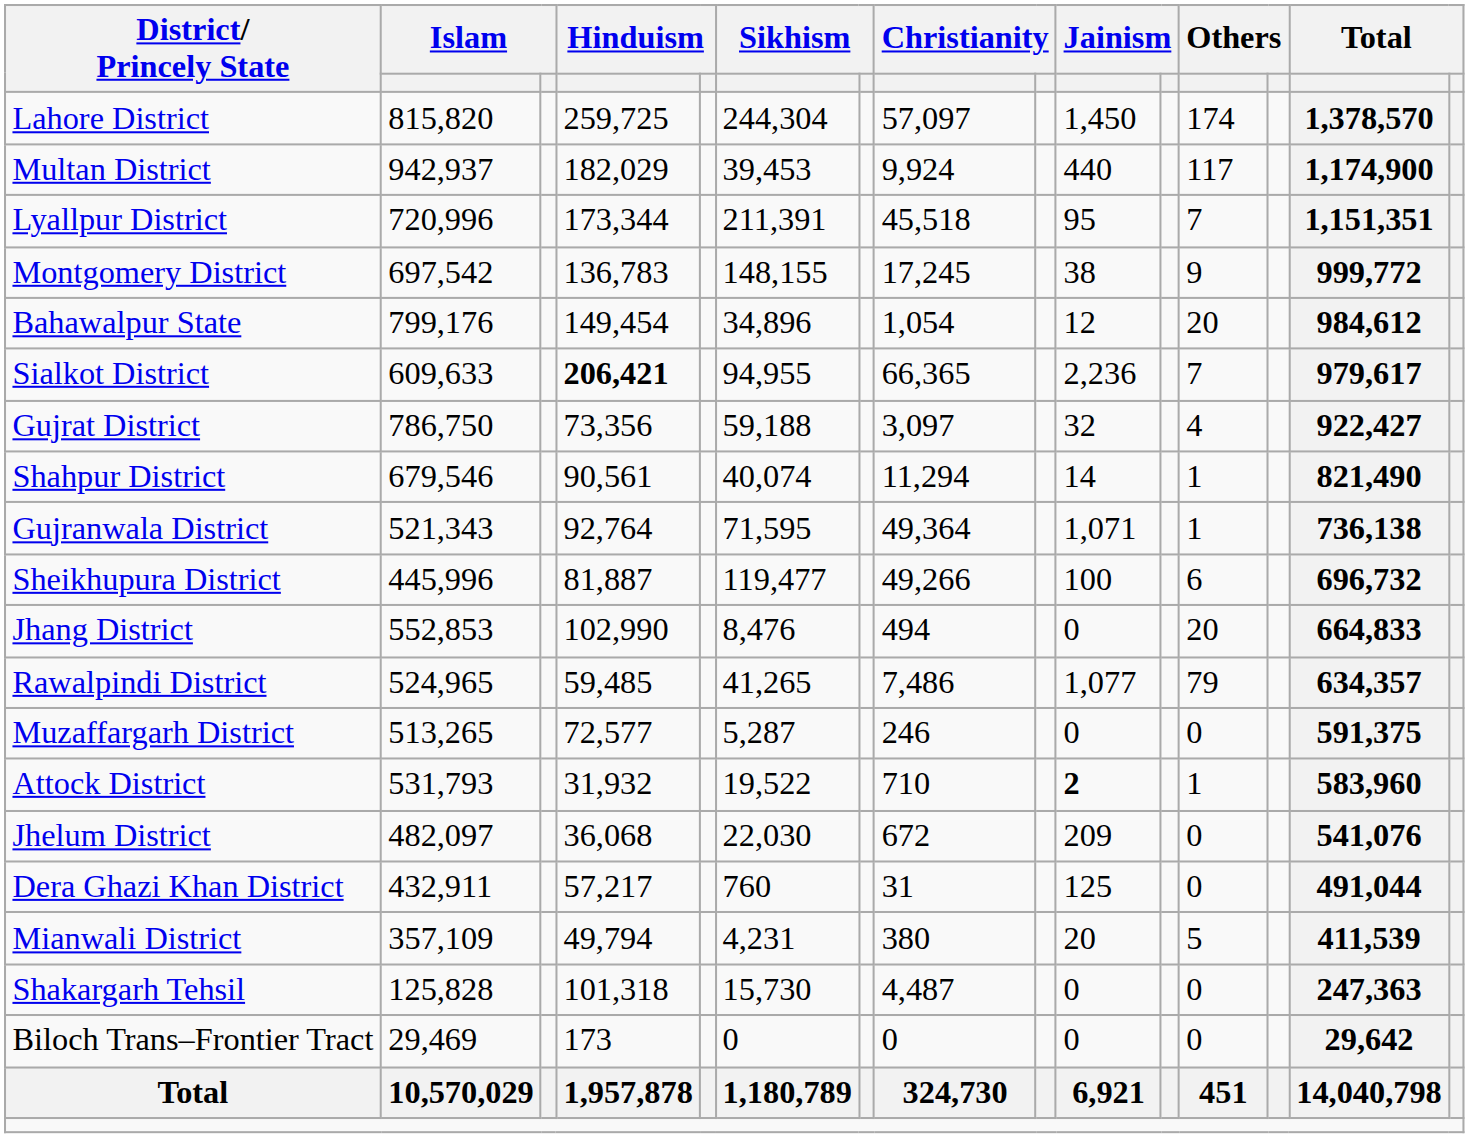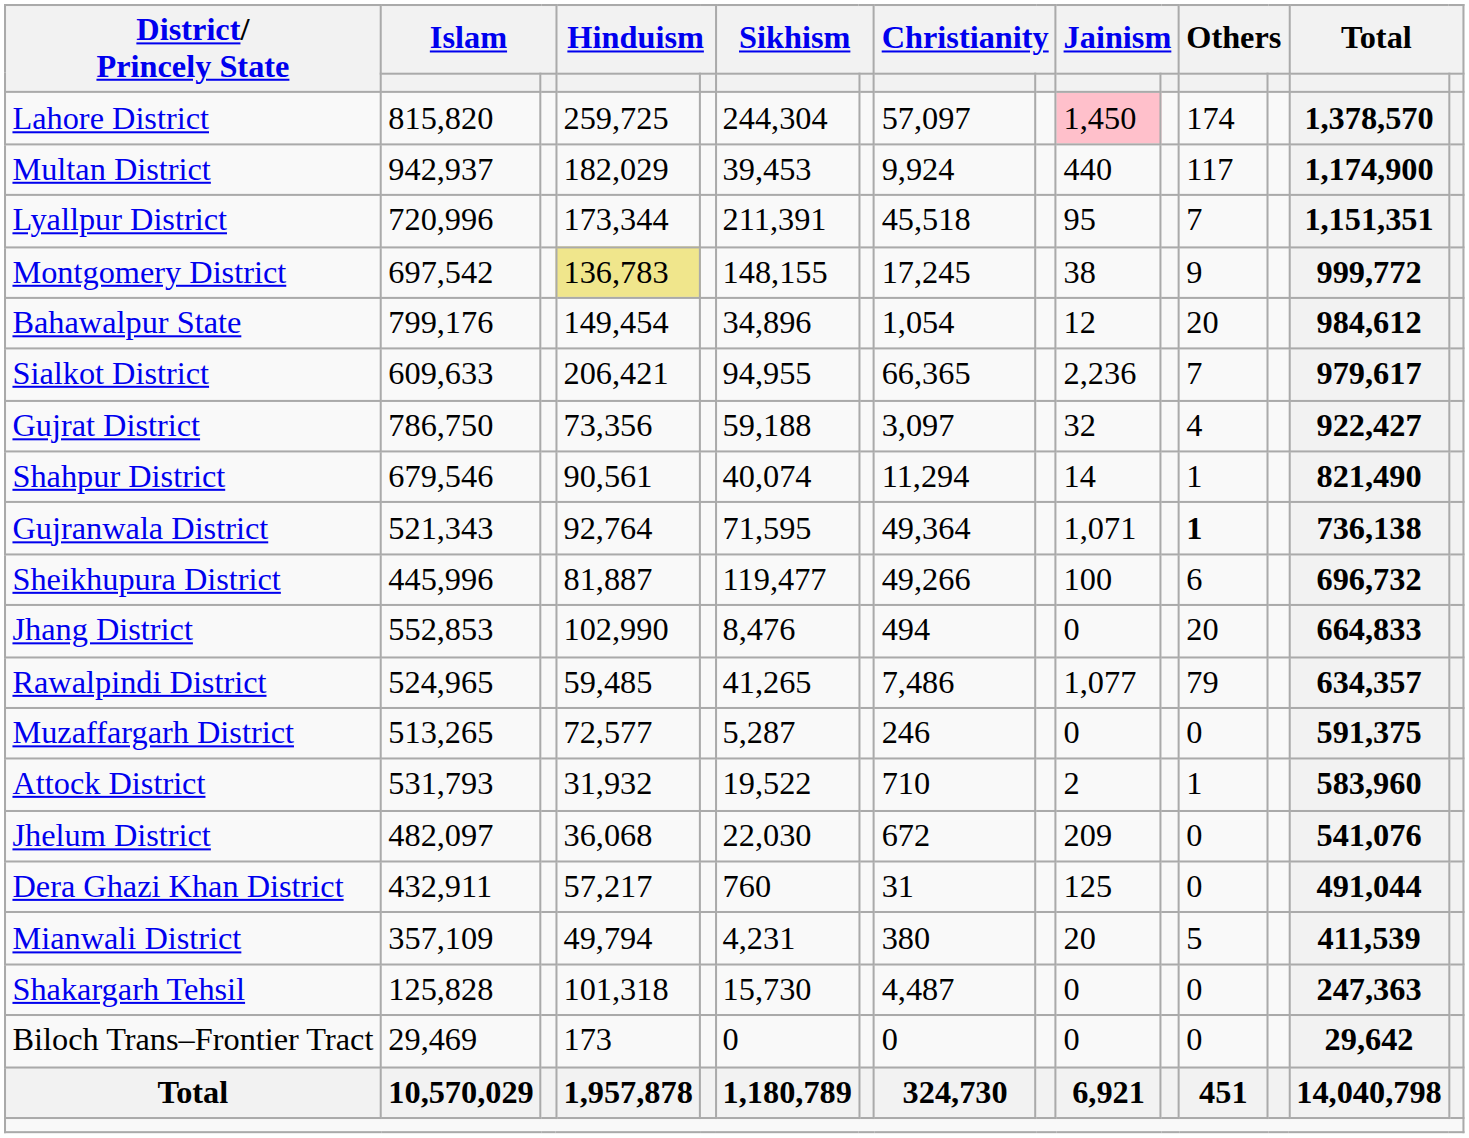(1100, 117) no background -> (1100, 117) pink background
(616, 271) no background -> (616, 271) khaki background
(616, 374) bold -> (616, 374) normal
(1194, 527) normal -> (1194, 527) bold
(1072, 784) bold -> (1072, 784) normal
